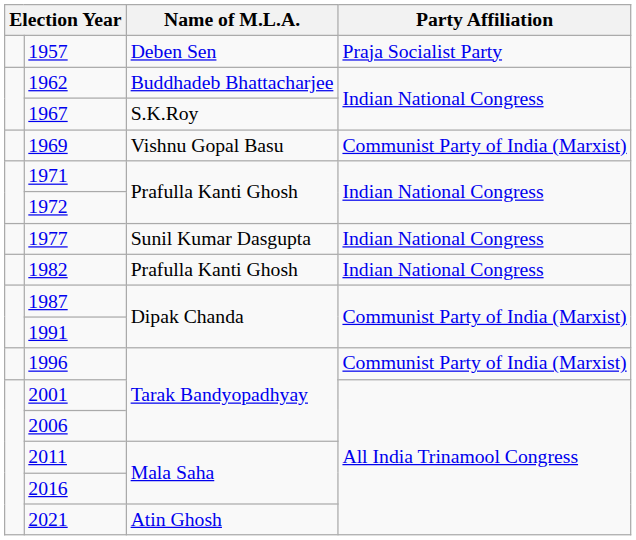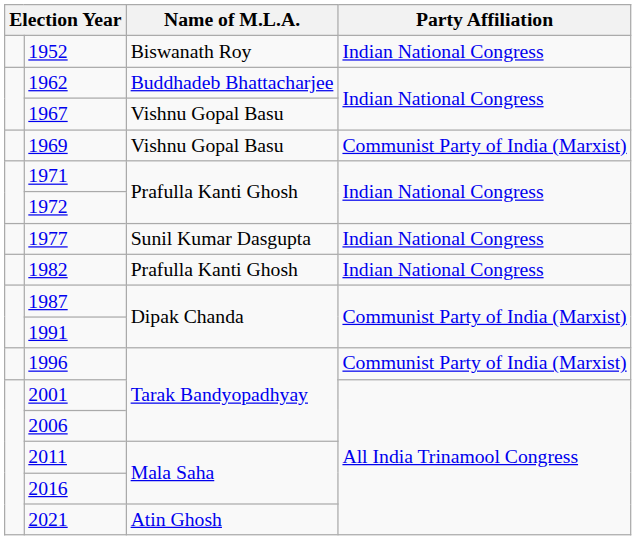+ row: (48, 51)
- row: (48, 51)
(165, 113) S.K.Roy -> (207, 113) Vishnu Gopal Basu
